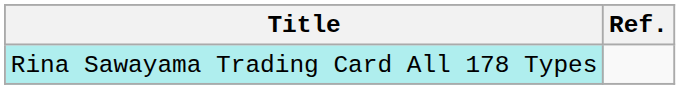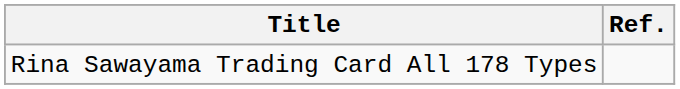(304, 65) paleturquoise background -> (304, 65) no background
